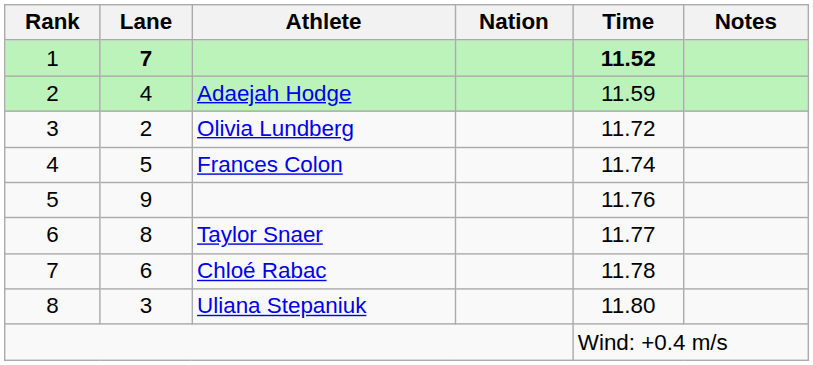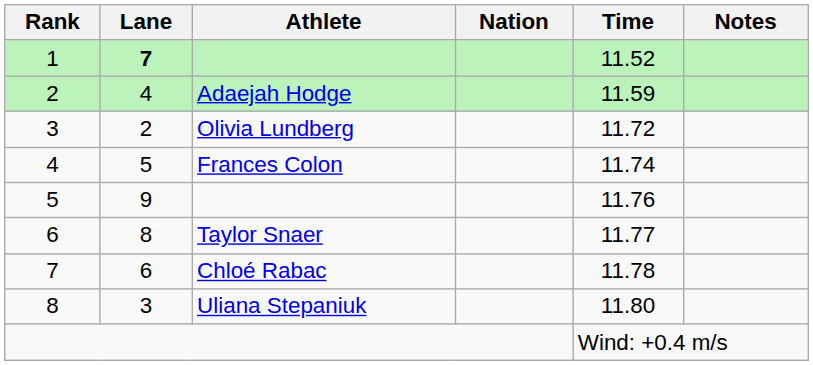(628, 57) bold -> (628, 57) normal
